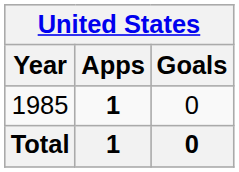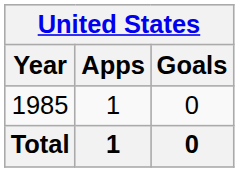(113, 105) bold -> (113, 105) normal
